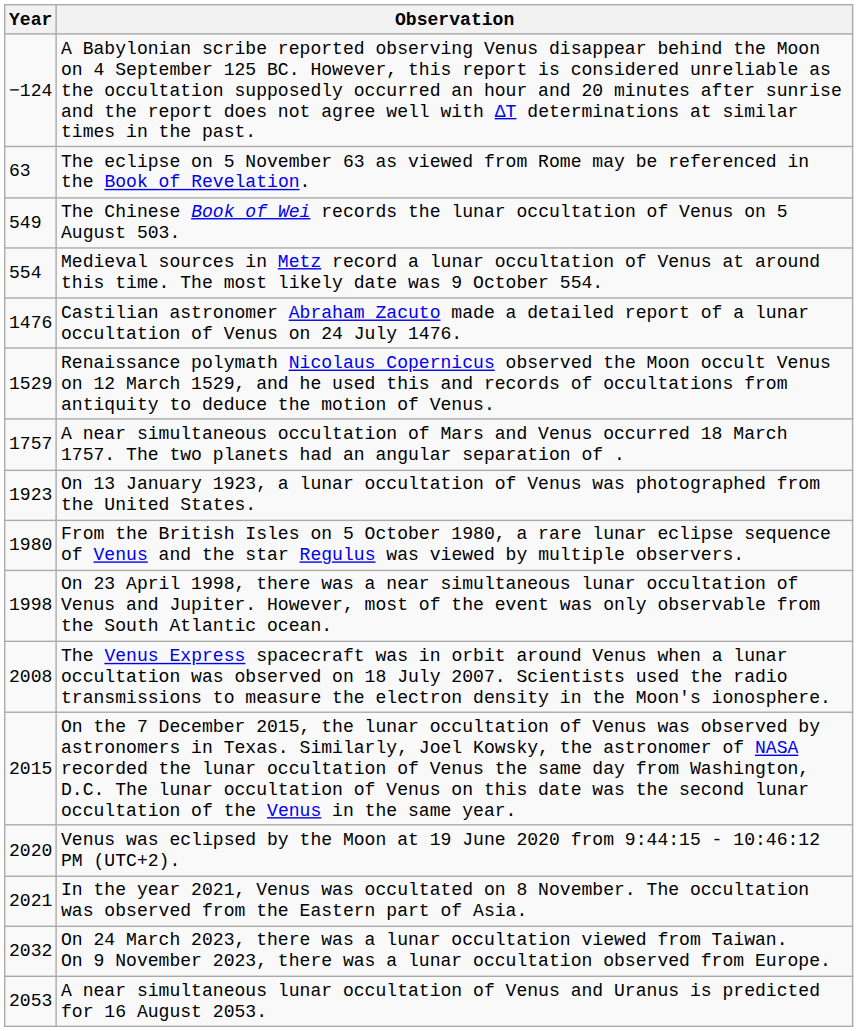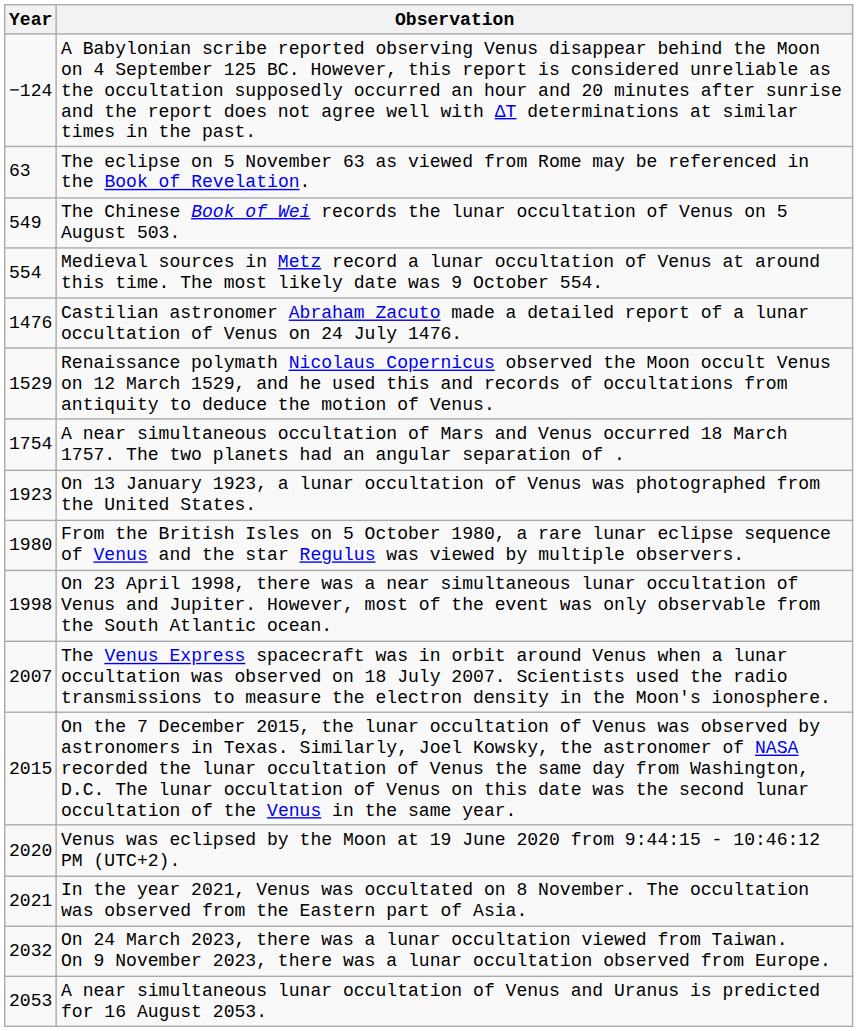(31, 444) 1757 -> (31, 444) 1754
(31, 677) 2008 -> (31, 677) 2007
